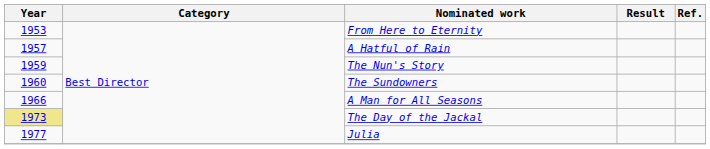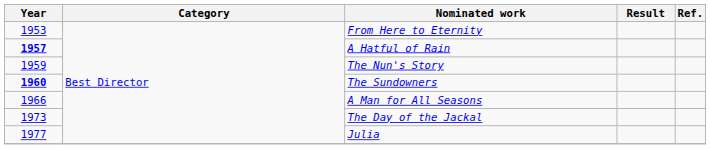(34, 48) normal -> (34, 48) bold
(34, 83) normal -> (34, 83) bold
(34, 117) khaki background -> (34, 117) no background
